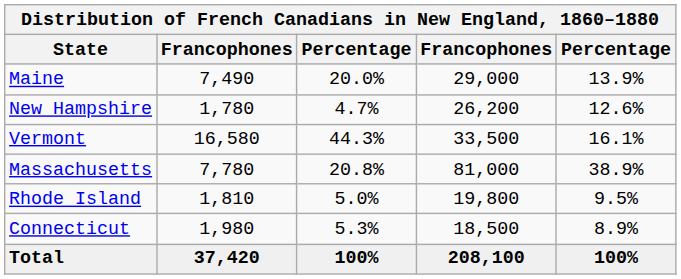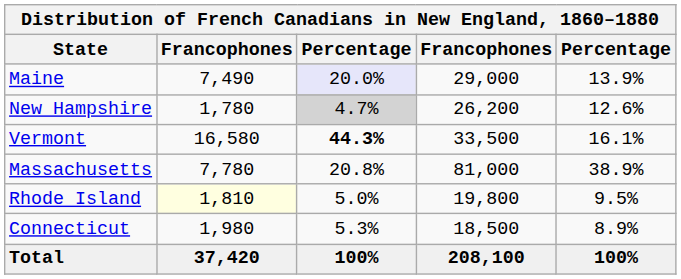(357, 79) no background -> (357, 79) lavender background
(357, 109) no background -> (357, 109) lightgrey background
(357, 139) normal -> (357, 139) bold
(227, 199) no background -> (227, 199) lightyellow background
